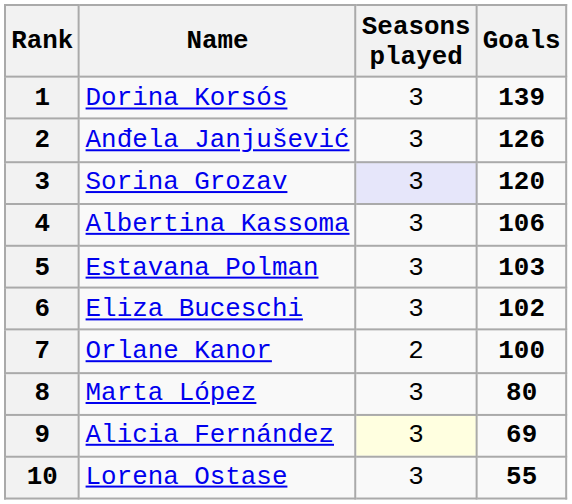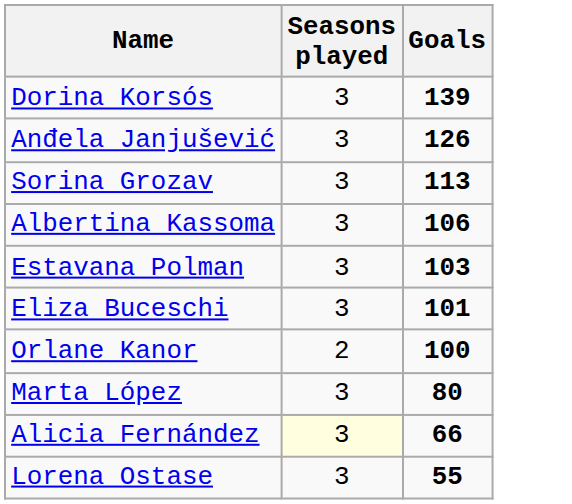- column: (42, 41)
(416, 182) lavender background -> (342, 182) no background
(522, 182) 120 -> (447, 182) 113
(522, 309) 102 -> (447, 309) 101
(522, 435) 69 -> (447, 435) 66
